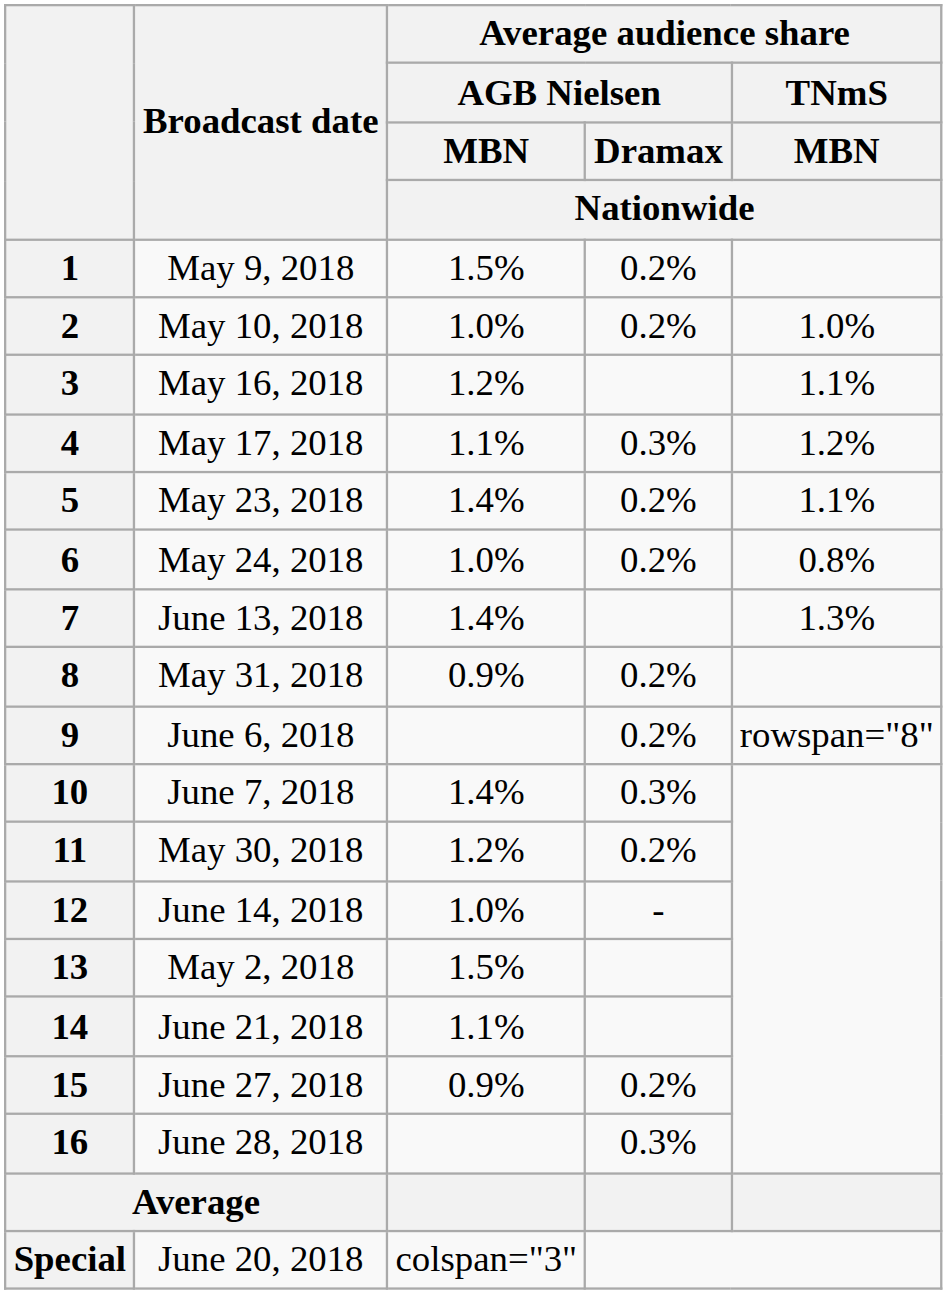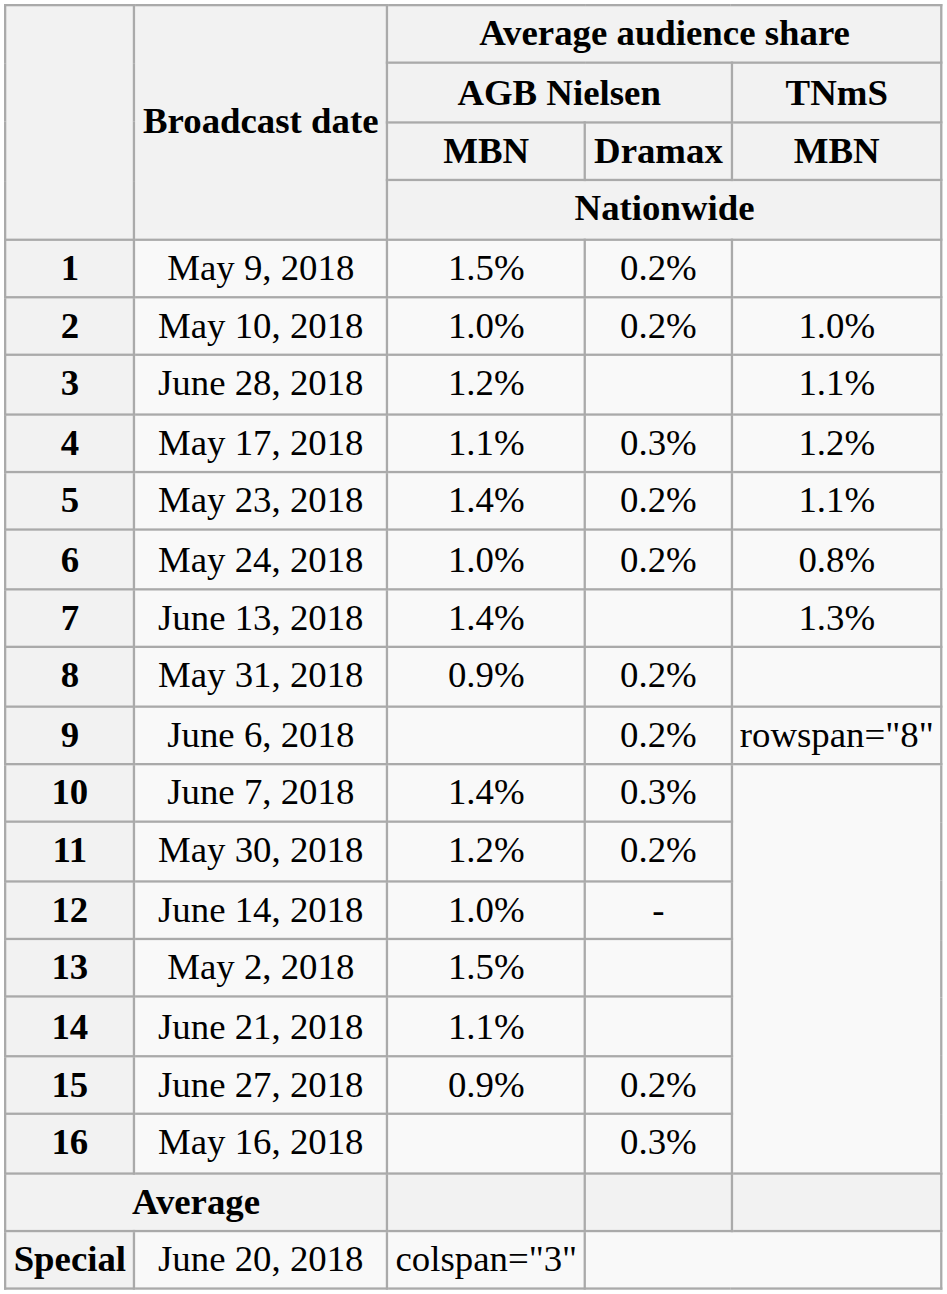(261, 383) May 16, 2018 -> (261, 383) June 28, 2018
(261, 1142) June 28, 2018 -> (261, 1142) May 16, 2018
